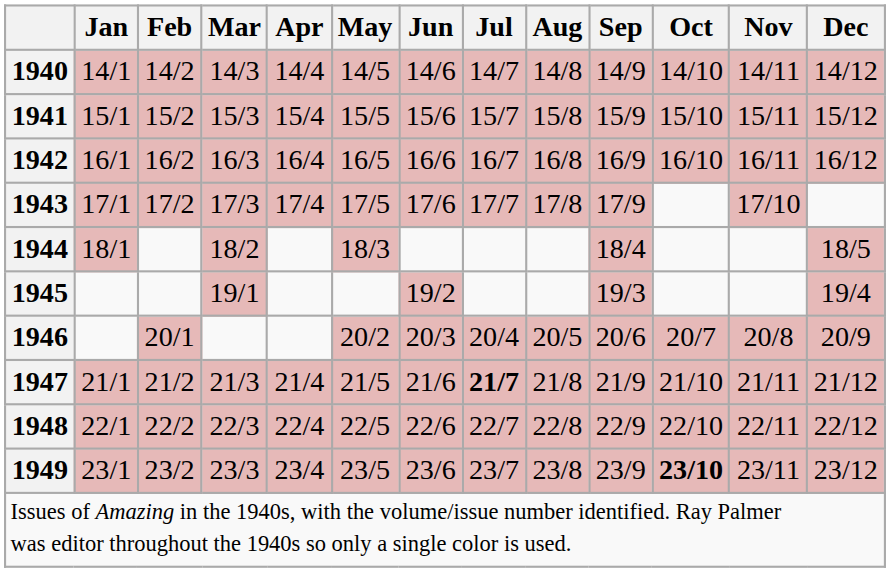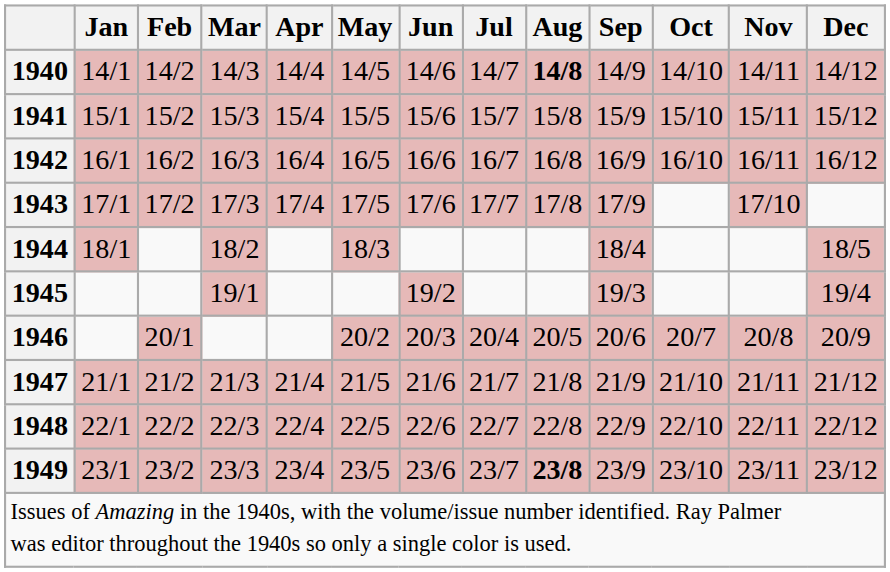(557, 71) normal -> (557, 71) bold
(494, 381) bold -> (494, 381) normal
(557, 469) normal -> (557, 469) bold
(691, 469) bold -> (691, 469) normal
